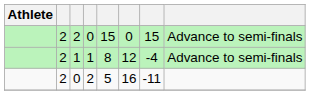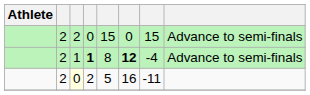(90, 57) normal -> (90, 57) bold
(129, 57) normal -> (129, 57) bold
(77, 79) no background -> (77, 79) lightyellow background
